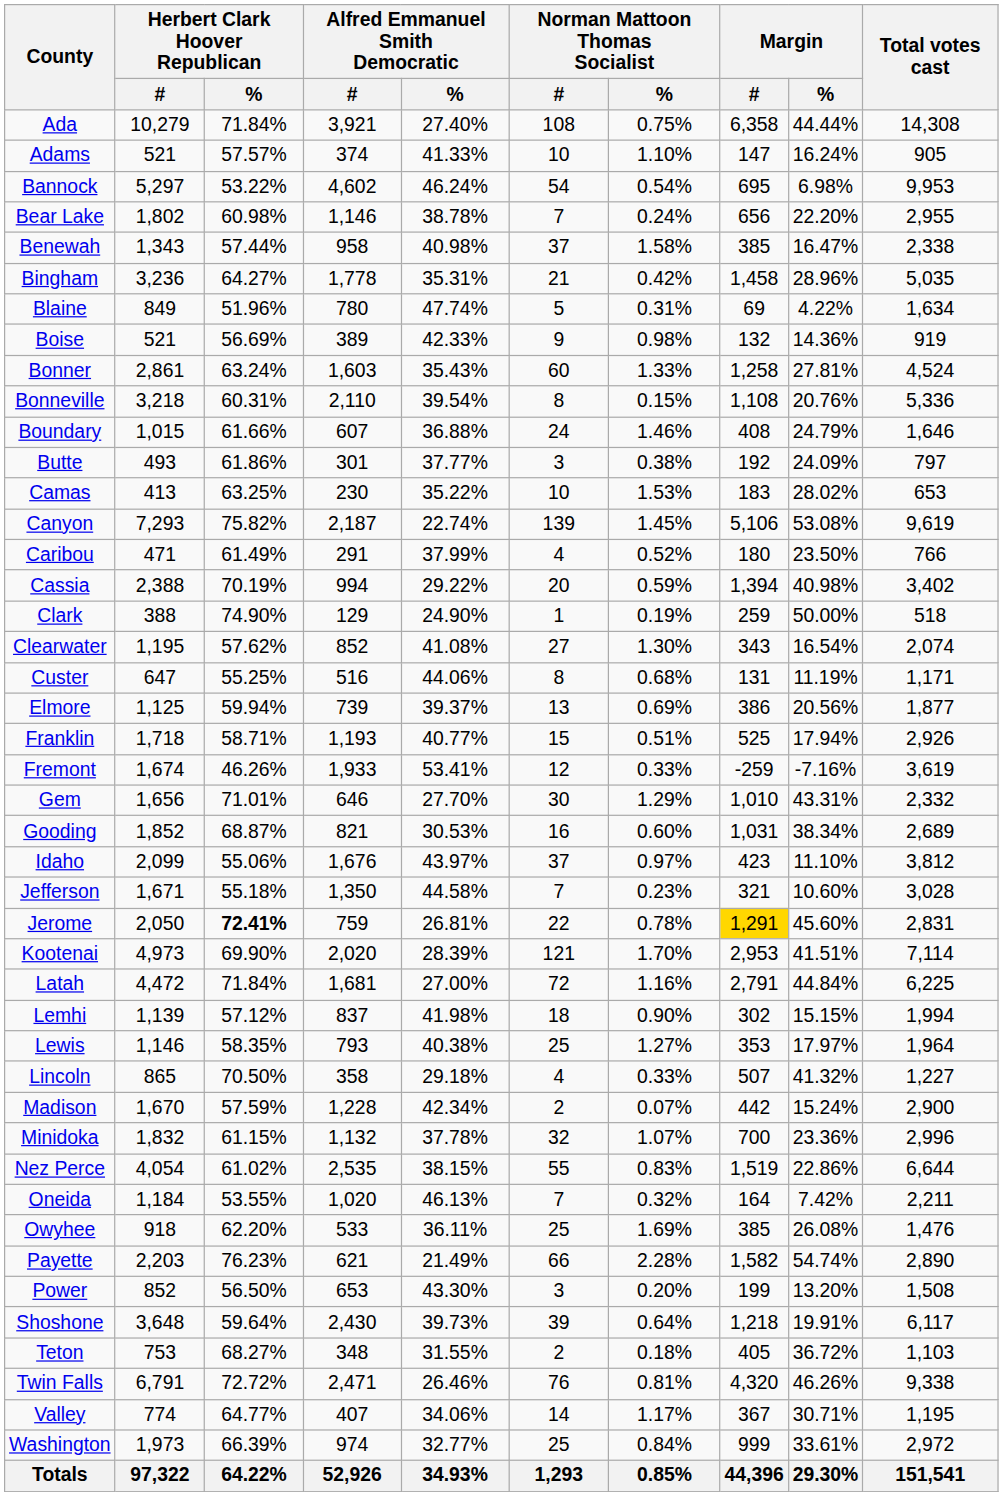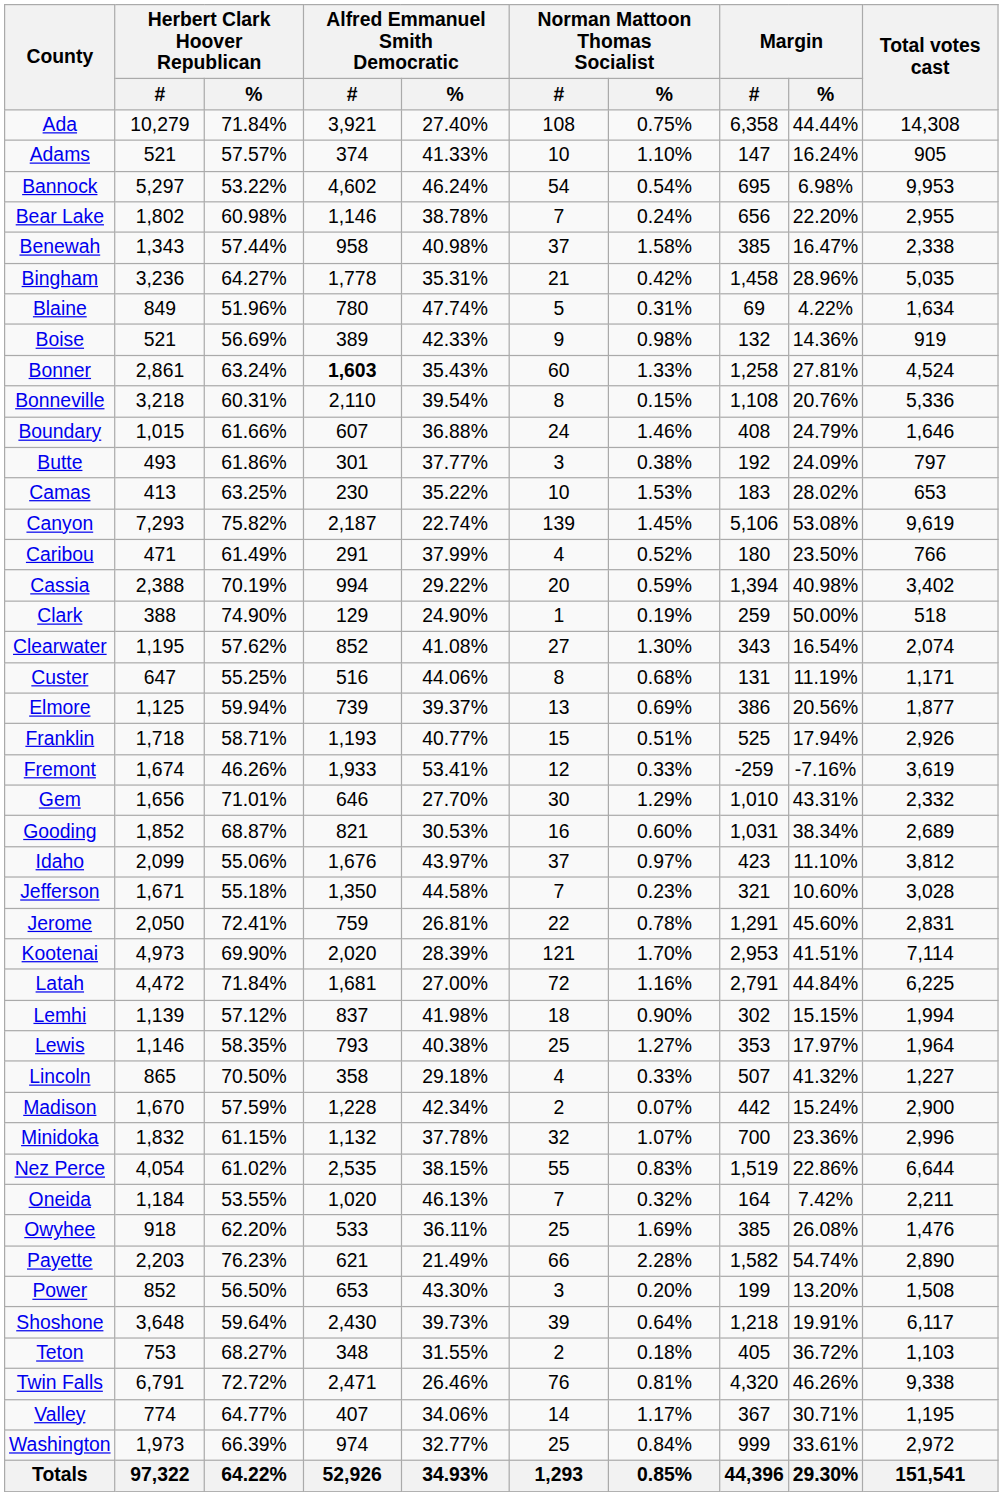(352, 370) normal -> (352, 370) bold
(254, 923) bold -> (254, 923) normal
(754, 923) gold background -> (754, 923) no background
